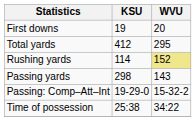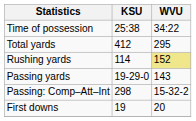rows swapped: (32, 28) <-> (50, 108)
(123, 76) 298 -> (132, 76) 19-29-0
(132, 92) 19-29-0 -> (123, 92) 298
